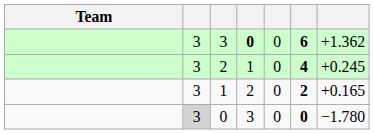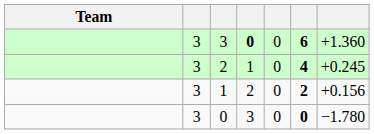(343, 41) +1.362 -> (343, 41) +1.360
(343, 91) +0.165 -> (343, 91) +0.156
(197, 116) lightgrey background -> (197, 116) no background
